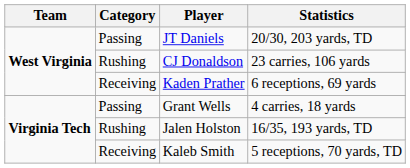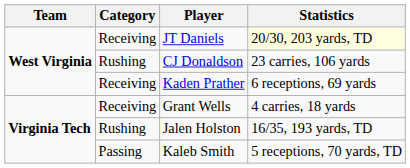(120, 38) Passing -> (127, 38) Receiving
(312, 38) no background -> (312, 38) lightyellow background
(120, 106) Passing -> (127, 106) Receiving
(127, 151) Receiving -> (120, 151) Passing
